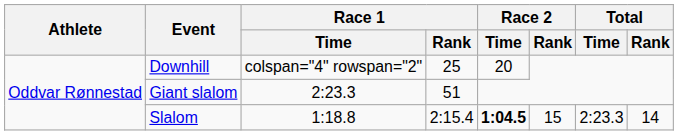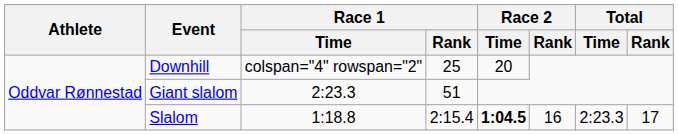(553, 118) 15 -> (553, 118) 16
(650, 118) 14 -> (650, 118) 17
